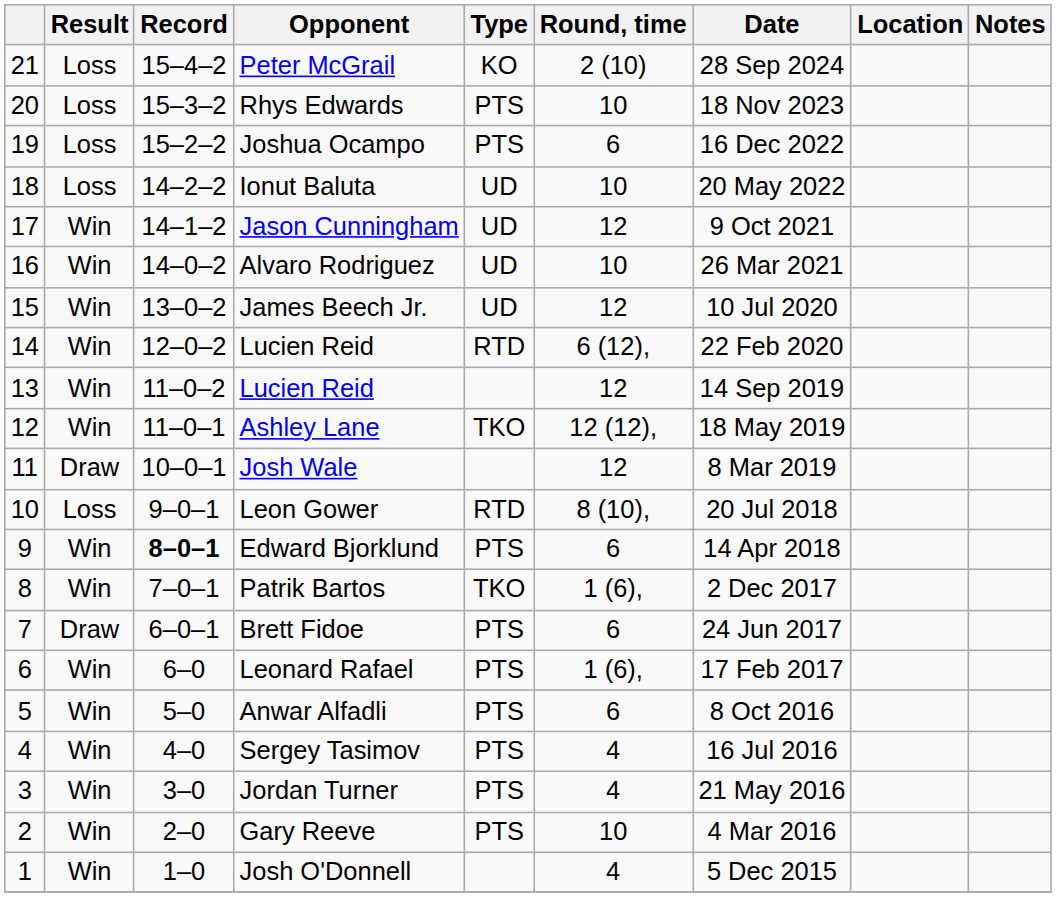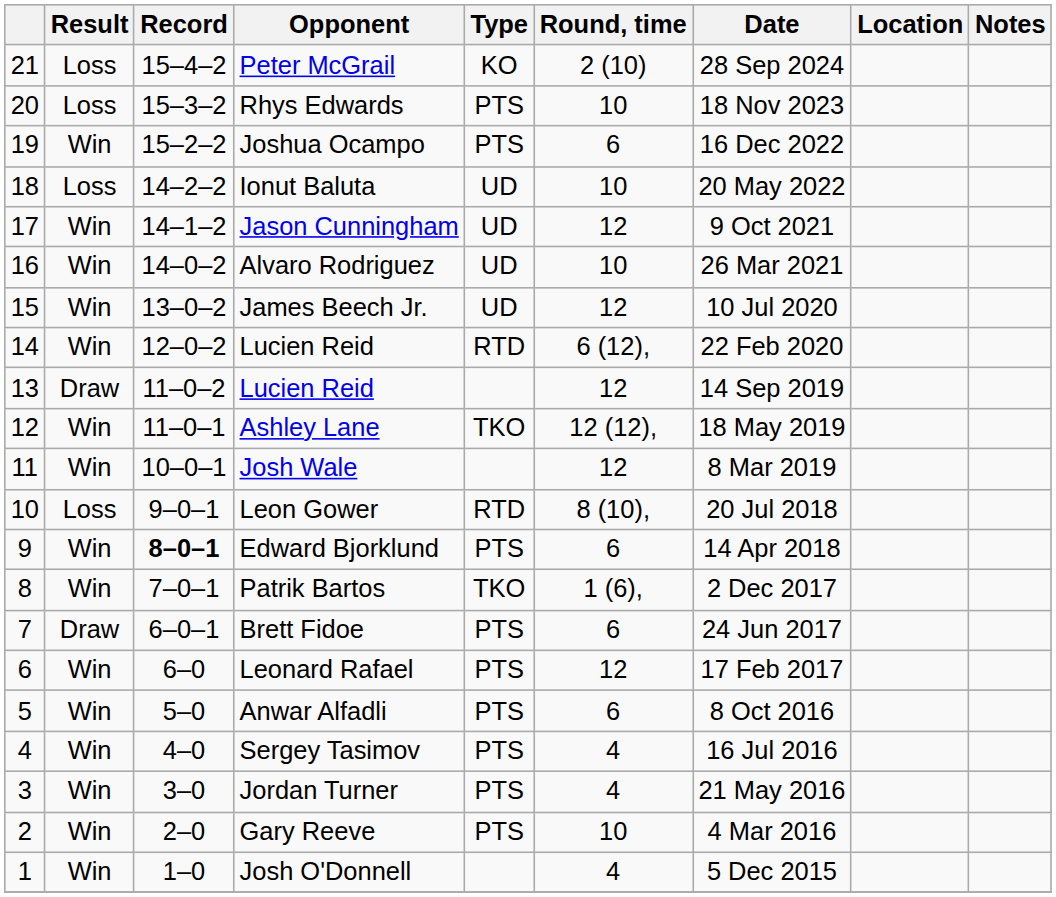(90, 145) Loss -> (90, 145) Win
(90, 387) Win -> (90, 387) Draw
(90, 468) Draw -> (90, 468) Win
(613, 670) 1 (6), -> (613, 670) 12
